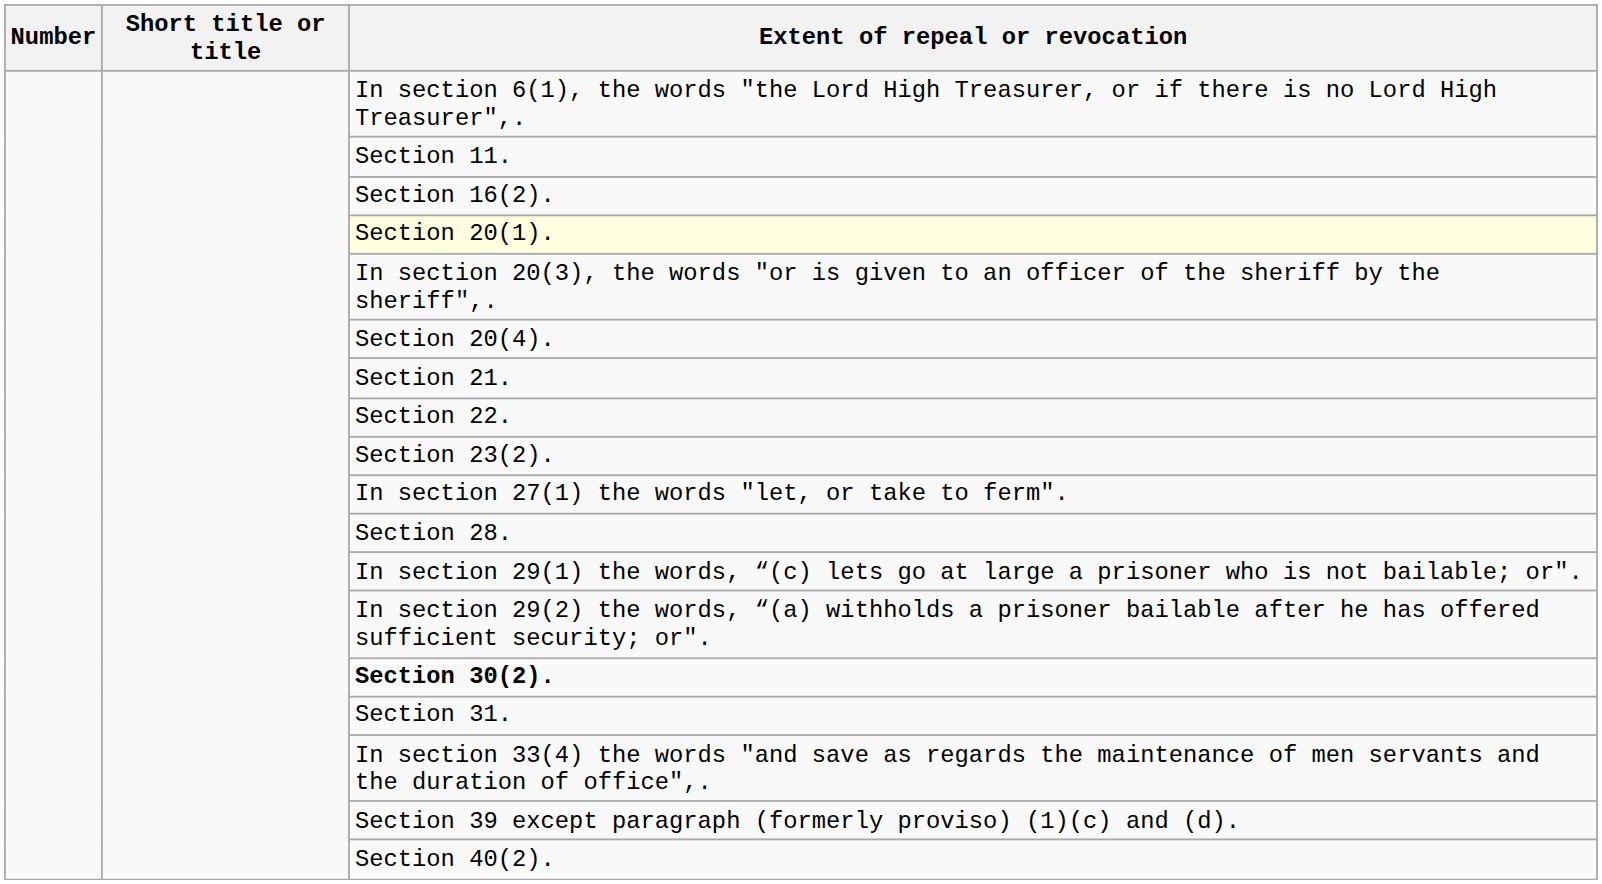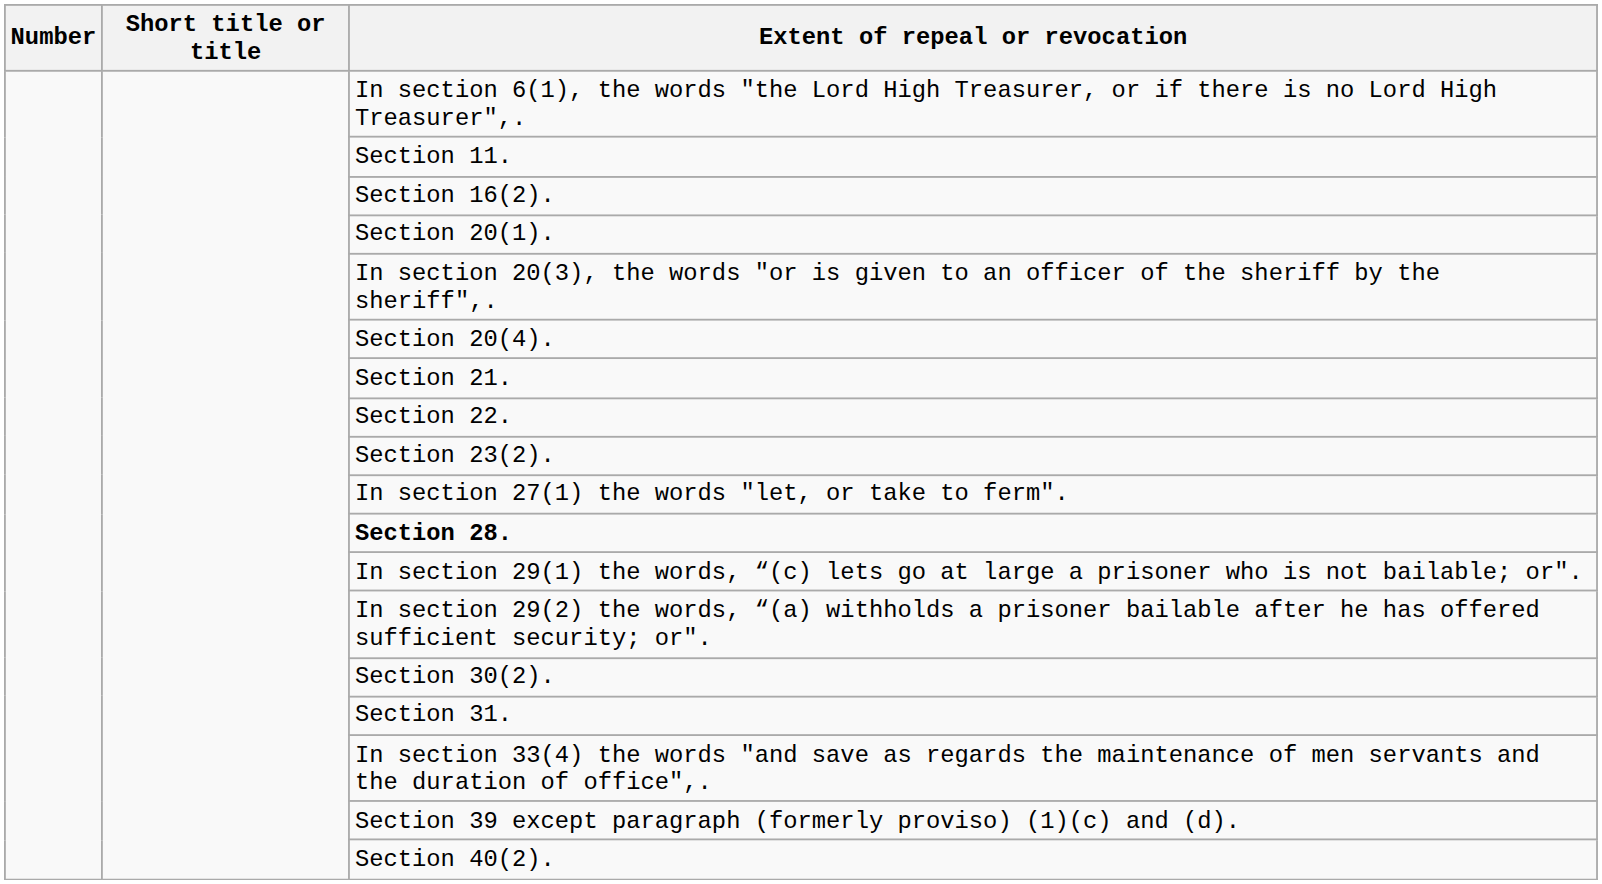(455, 234) lightyellow background -> (455, 234) no background
(433, 533) normal -> (433, 533) bold
(455, 677) bold -> (455, 677) normal
